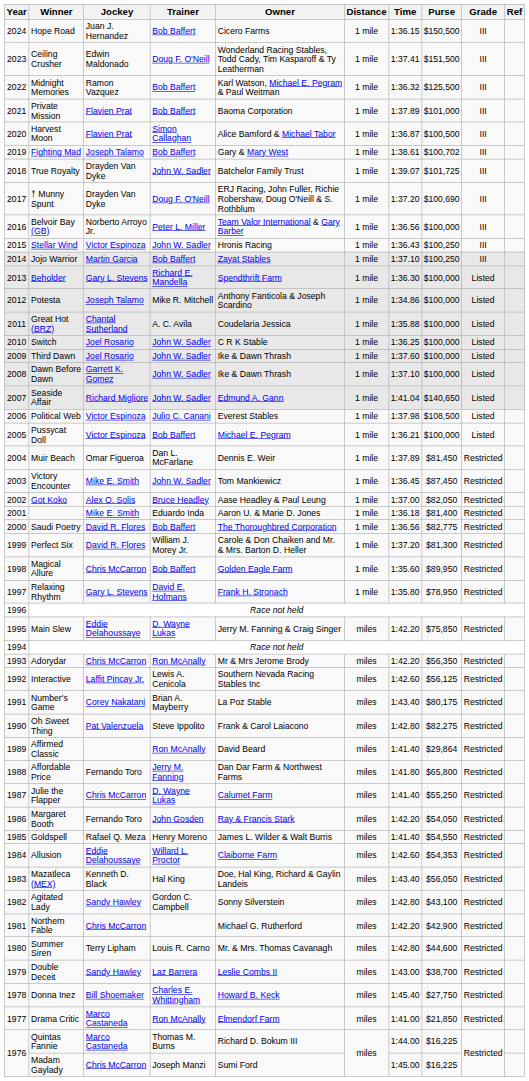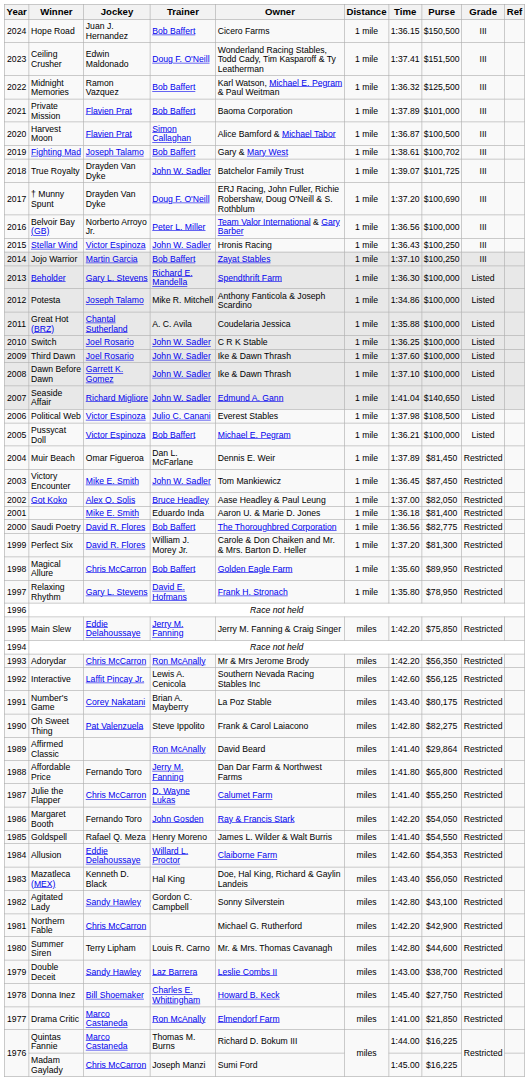(171, 629) D. Wayne Lukas -> (168, 629) Jerry M. Fanning
